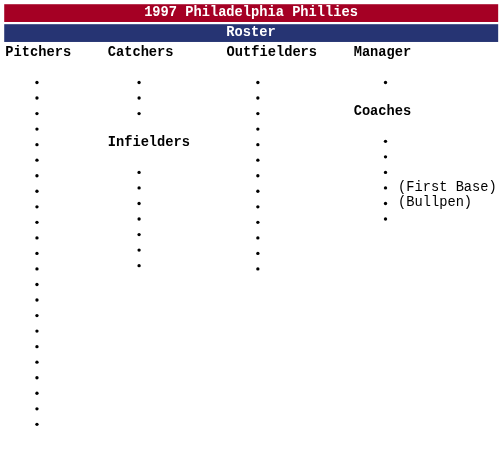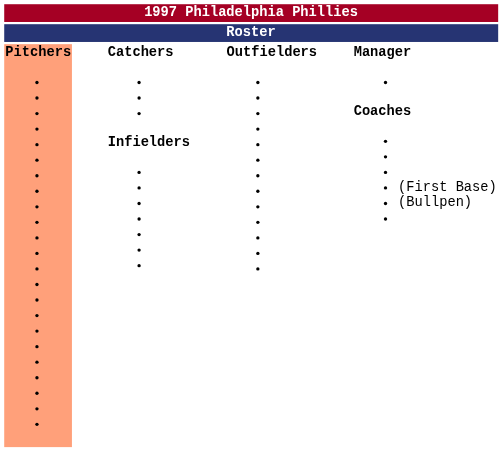(38, 239) no background -> (38, 239) lightsalmon background
